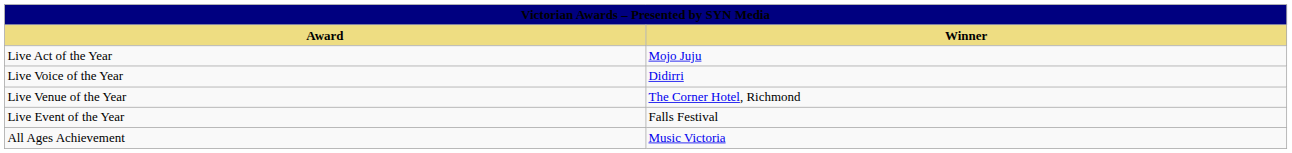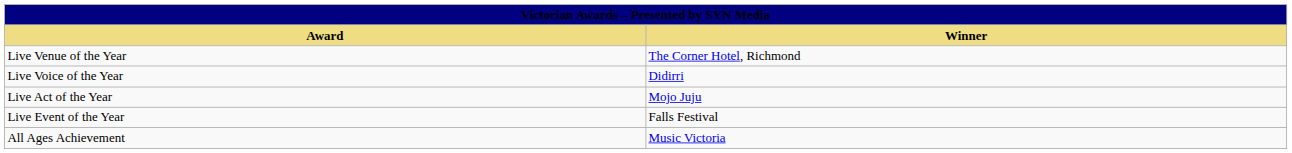rows swapped: (60, 55) <-> (67, 96)
